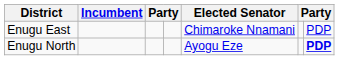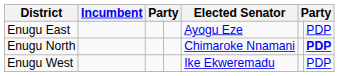(240, 29) Chimaroke Nnamani -> (214, 29) Ayogu Eze
(214, 46) Ayogu Eze -> (240, 46) Chimaroke Nnamani
+ row: (40, 63)
